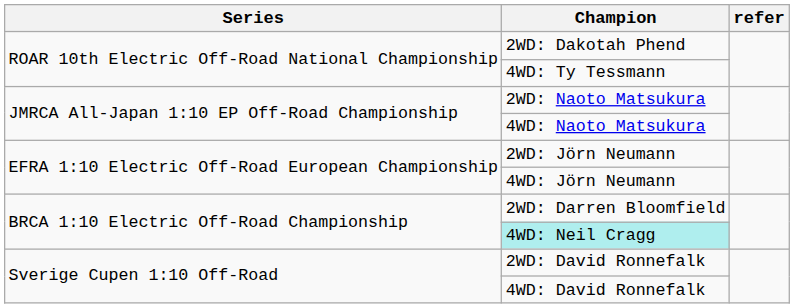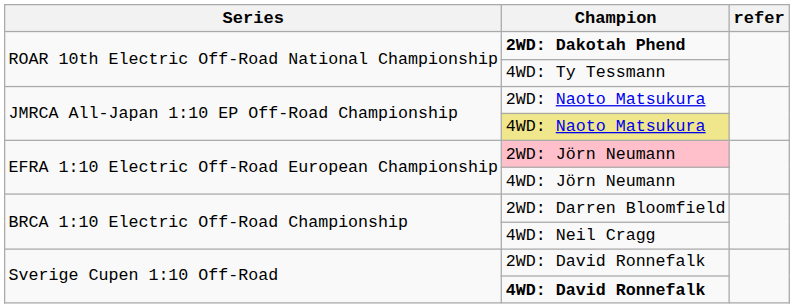(596, 45) normal -> (596, 45) bold
(606, 127) no background -> (606, 127) khaki background
(591, 154) no background -> (591, 154) pink background
(581, 235) paleturquoise background -> (581, 235) no background
(606, 290) normal -> (606, 290) bold
